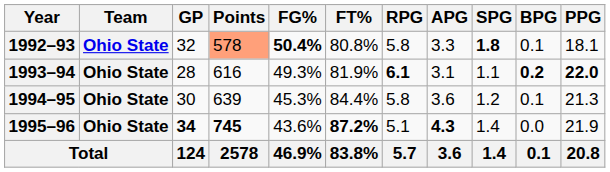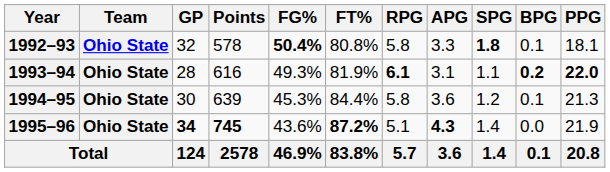(227, 45) lightsalmon background -> (227, 45) no background
